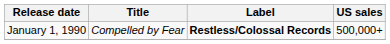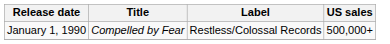(260, 30) bold -> (255, 30) normal
